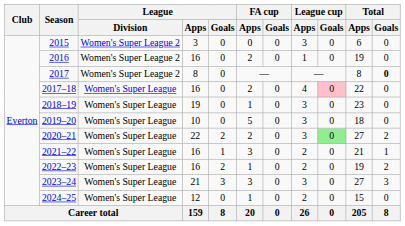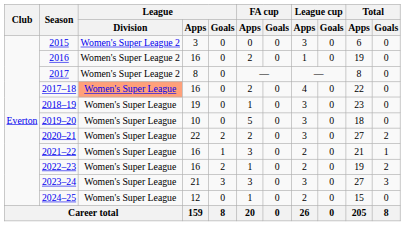(386, 74) bold -> (386, 74) normal
(130, 89) no background -> (130, 89) lightsalmon background
(332, 89) pink background -> (332, 89) no background
(332, 136) lightgreen background -> (332, 136) no background
